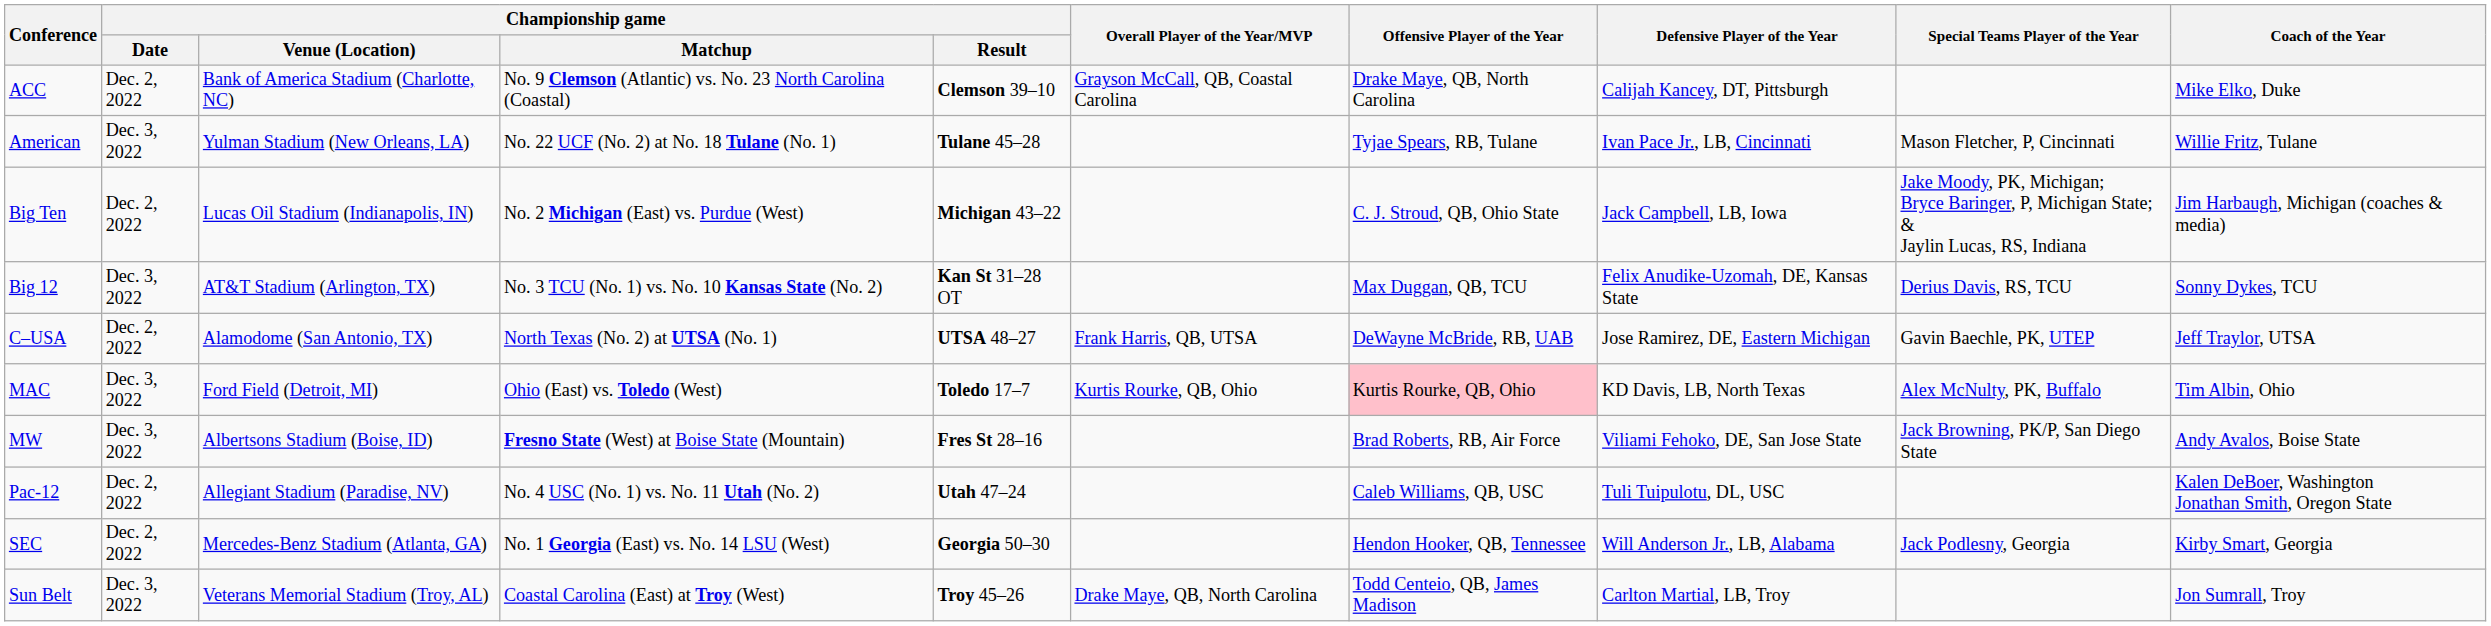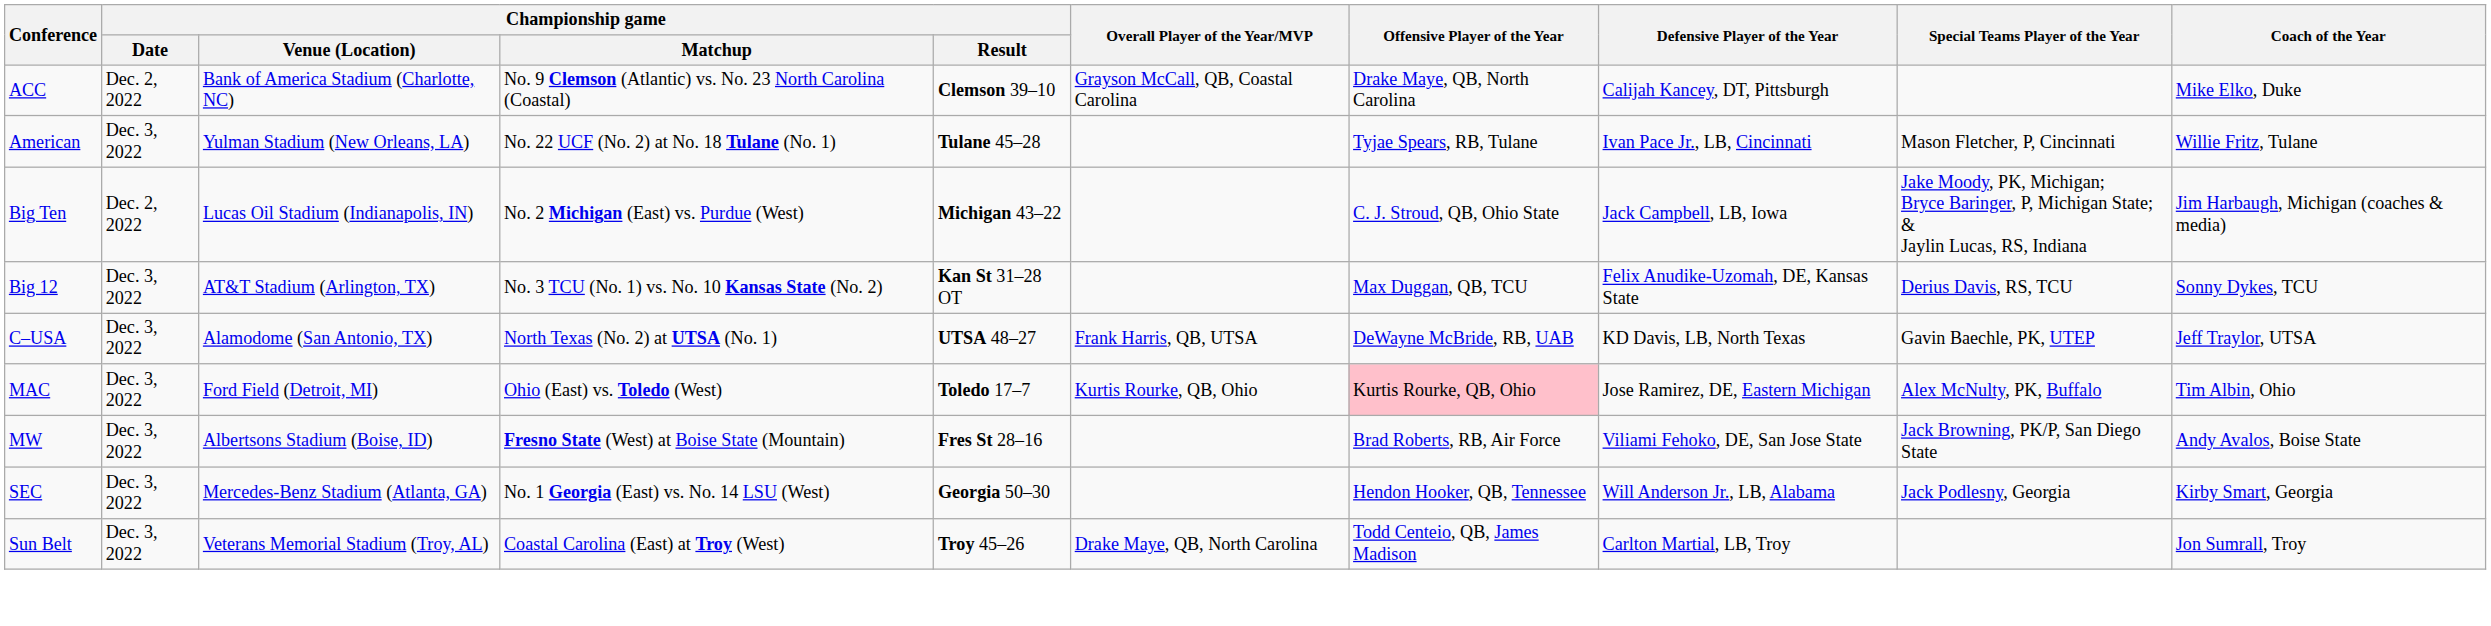(132, 338) Dec. 2, 2022 -> (132, 338) Dec. 3, 2022
(1736, 338) Jose Ramirez, DE, Eastern Michigan -> (1704, 338) KD Davis, LB, North Texas
(1704, 389) KD Davis, LB, North Texas -> (1737, 389) Jose Ramirez, DE, Eastern Michigan
- row: (34, 492)
(132, 544) Dec. 2, 2022 -> (132, 492) Dec. 3, 2022
